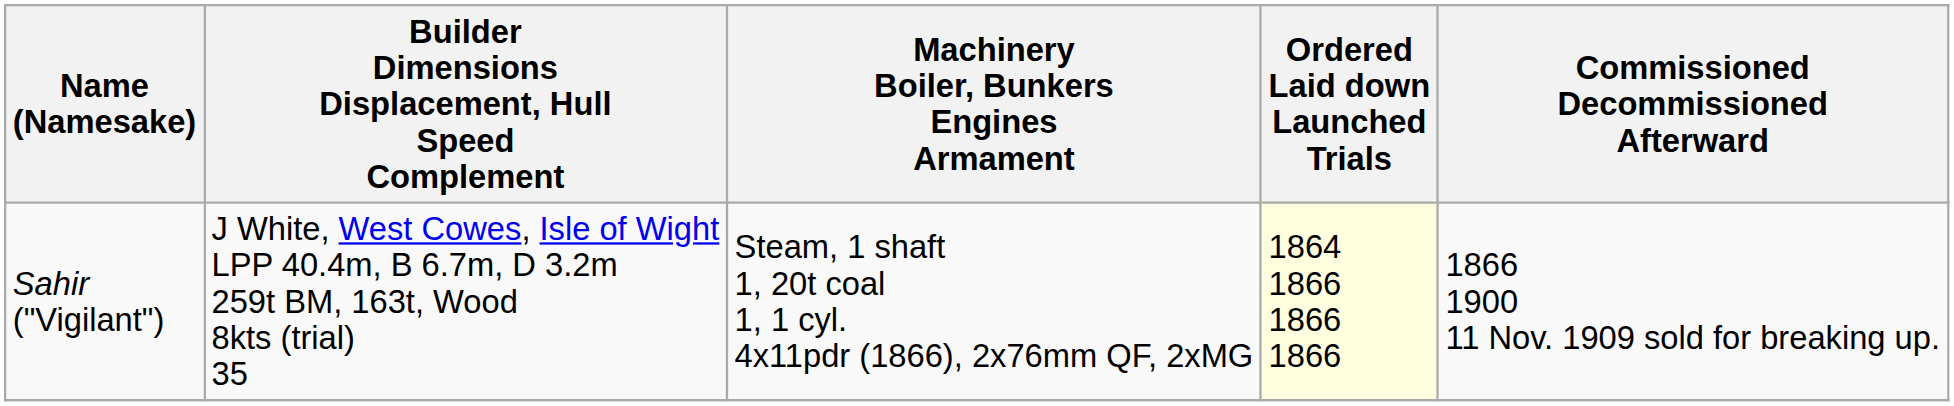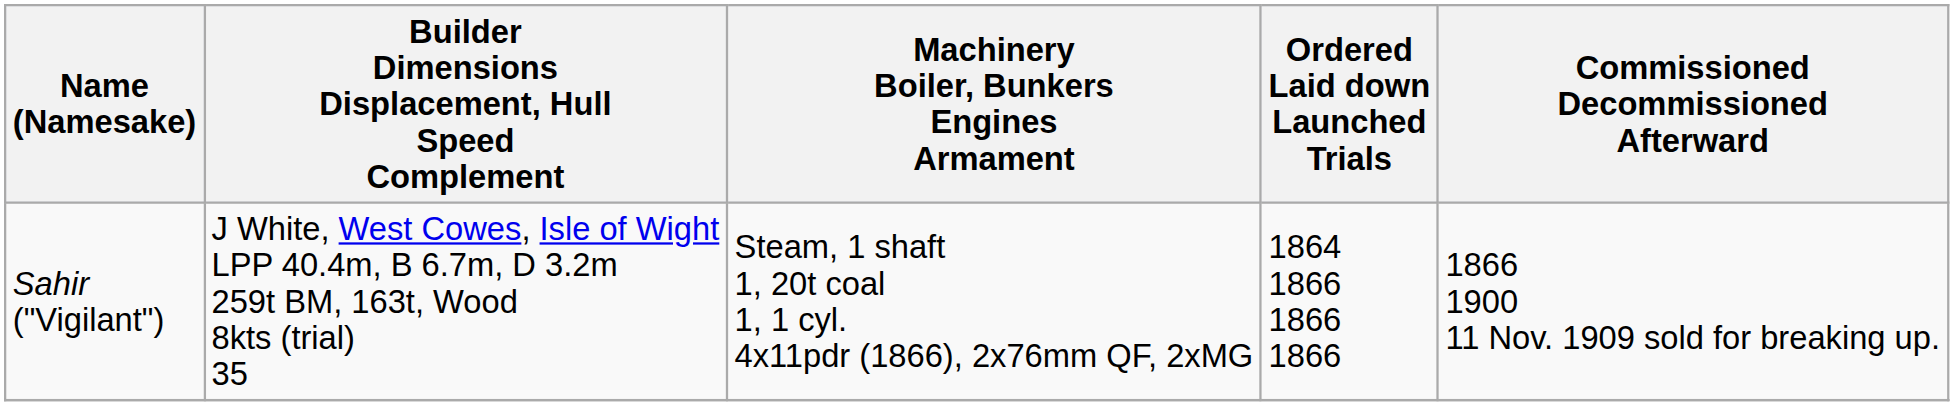(1305, 301) lightyellow background -> (1305, 301) no background
